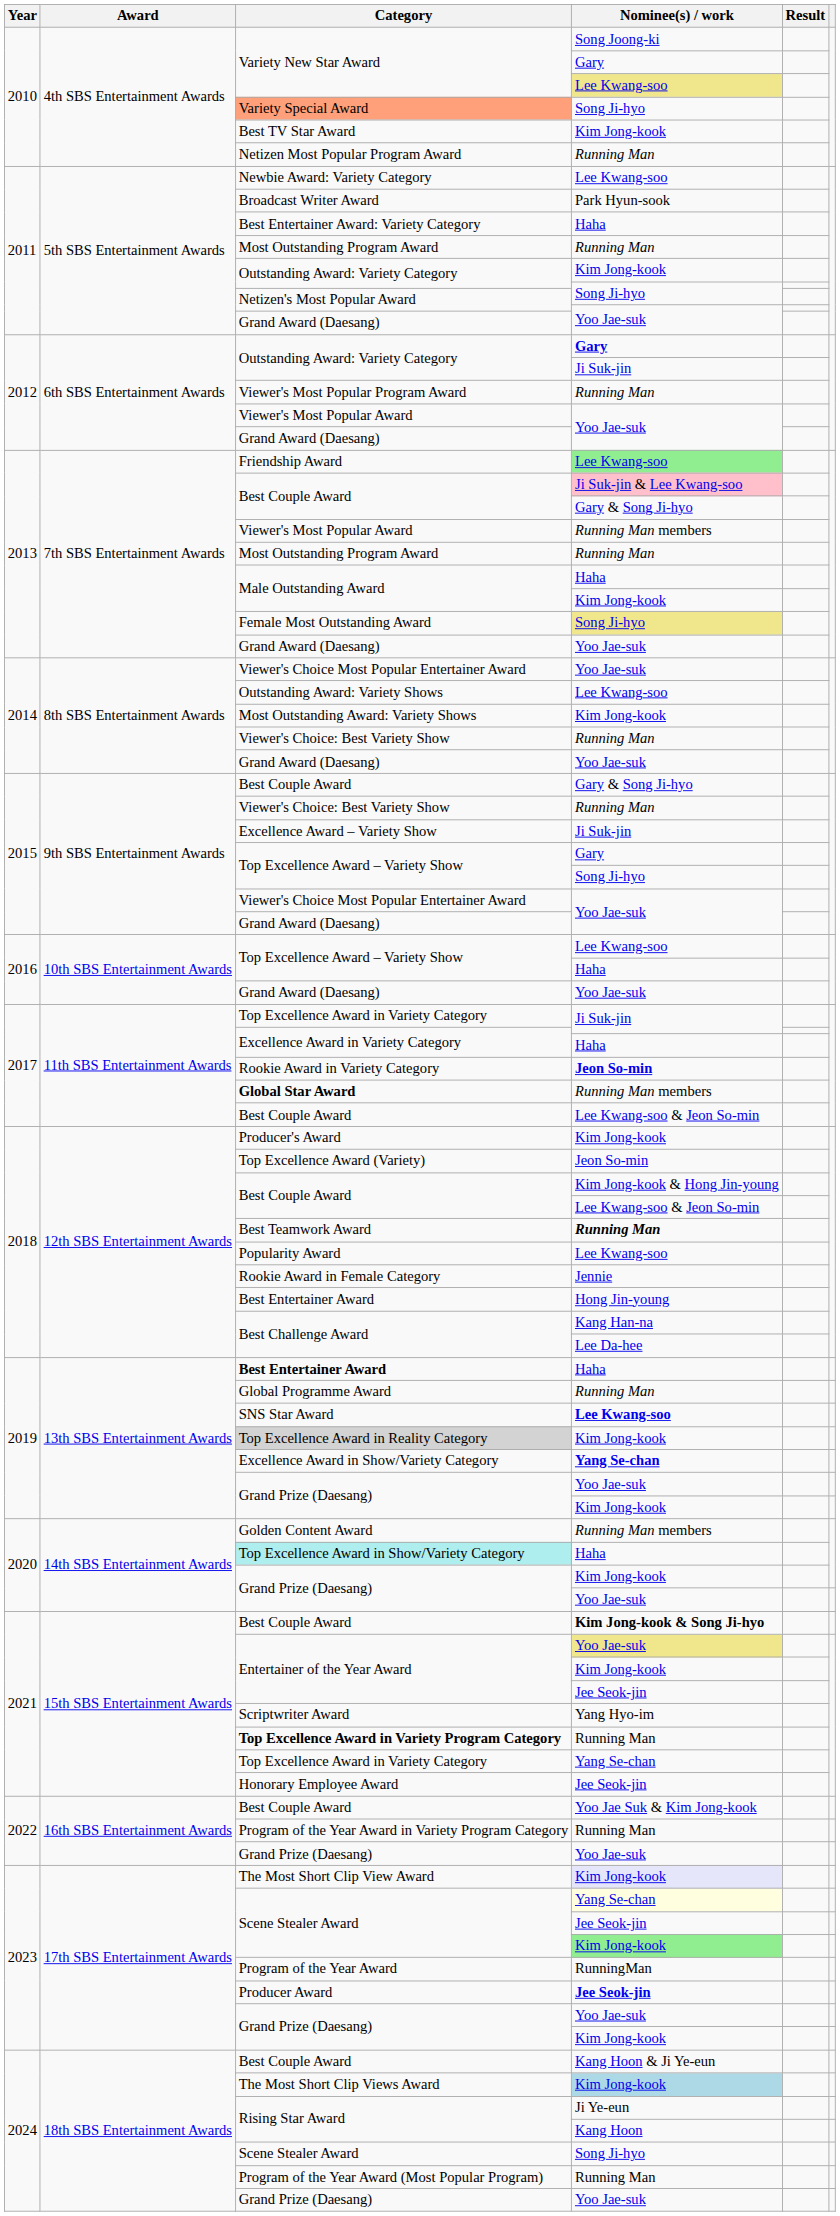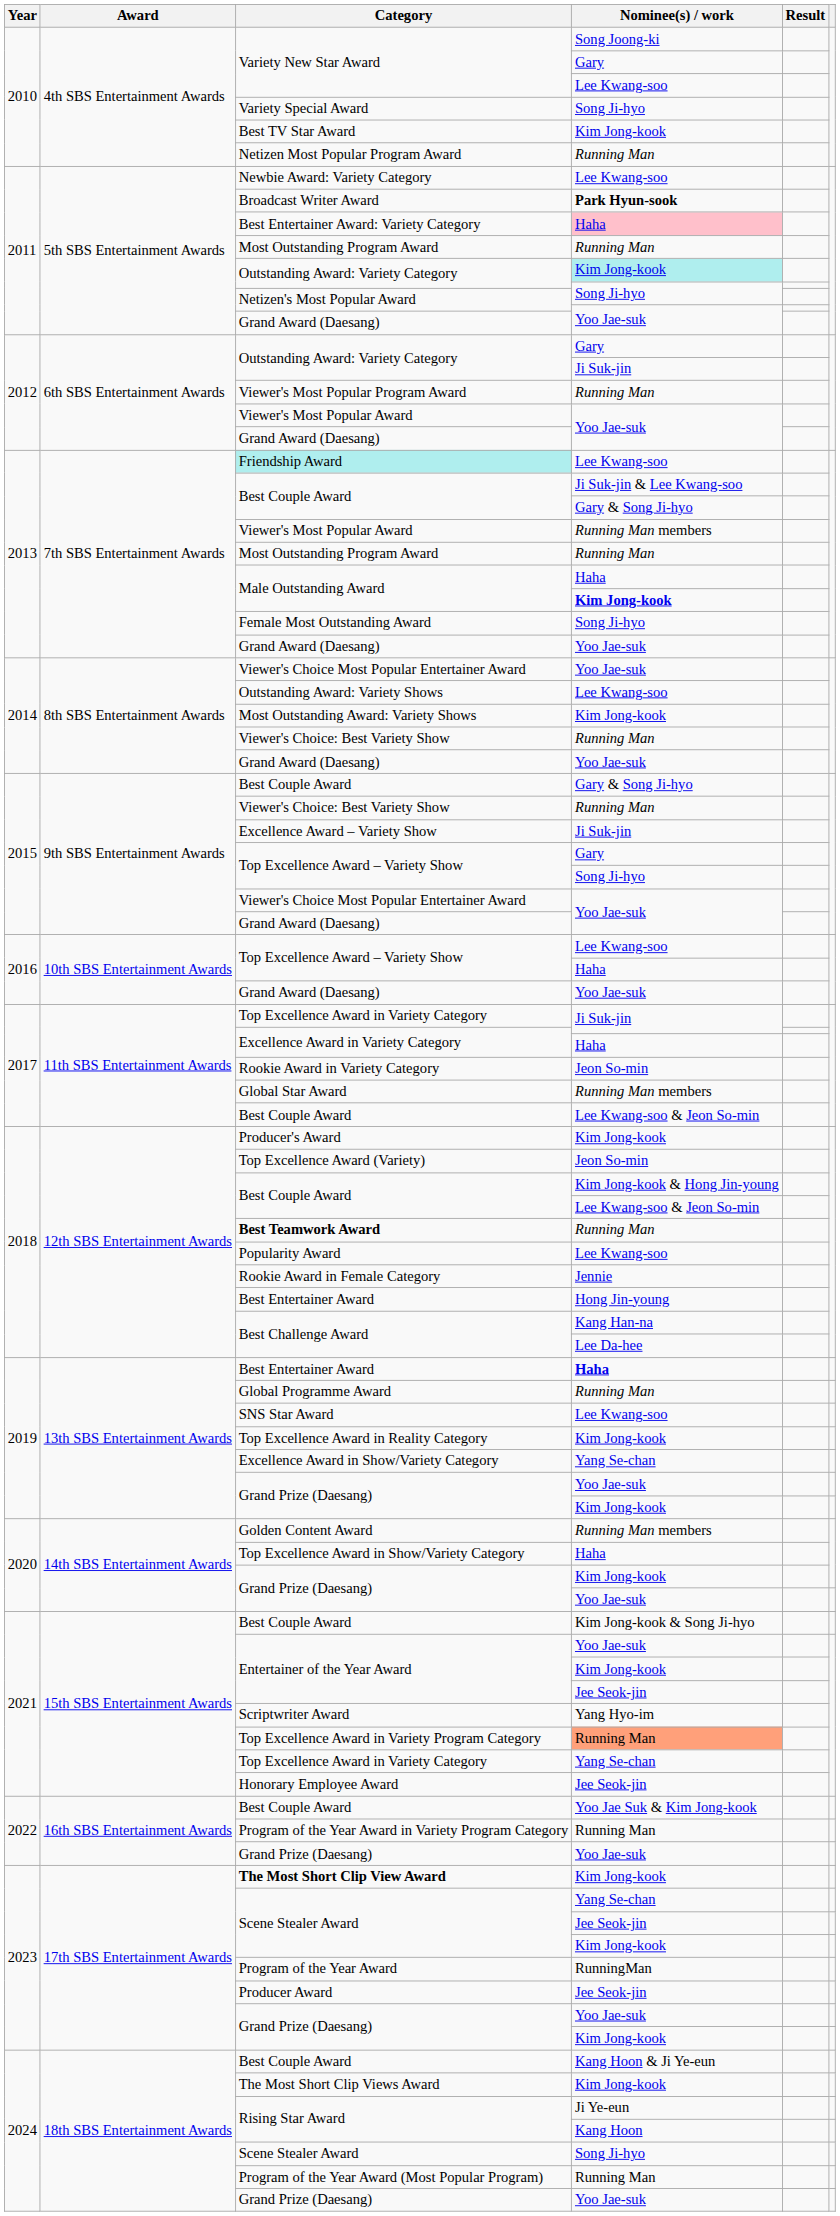(621, 85) khaki background -> (621, 85) no background
(304, 108) lightsalmon background -> (304, 108) no background
(623, 200) normal -> (626, 200) bold
(590, 223) no background -> (590, 223) pink background
(620, 270) no background -> (620, 270) paleturquoise background
(591, 346) bold -> (590, 346) normal
(290, 461) no background -> (290, 461) paleturquoise background
(621, 461) lightgreen background -> (621, 461) no background
(659, 484) pink background -> (659, 484) no background
(620, 600) normal -> (623, 600) bold
(610, 623) khaki background -> (610, 623) no background
(614, 1068) bold -> (612, 1068) normal
(297, 1091) bold -> (293, 1091) normal
(305, 1230) normal -> (309, 1230) bold
(618, 1230) bold -> (615, 1230) normal
(312, 1368) bold -> (306, 1368) normal
(590, 1368) normal -> (592, 1368) bold
(623, 1414) bold -> (621, 1414) normal
(363, 1438) lightgrey background -> (363, 1438) no background
(617, 1461) bold -> (615, 1461) normal
(382, 1553) paleturquoise background -> (382, 1553) no background
(670, 1622) bold -> (665, 1622) normal
(610, 1645) khaki background -> (610, 1645) no background
(400, 1738) bold -> (390, 1738) normal
(615, 1738) no background -> (615, 1738) lightsalmon background
(336, 1876) normal -> (342, 1876) bold
(620, 1876) lavender background -> (620, 1876) no background
(615, 1899) lightyellow background -> (615, 1899) no background
(620, 1946) lightgreen background -> (620, 1946) no background
(613, 1992) bold -> (611, 1992) normal
(620, 2084) lightblue background -> (620, 2084) no background
